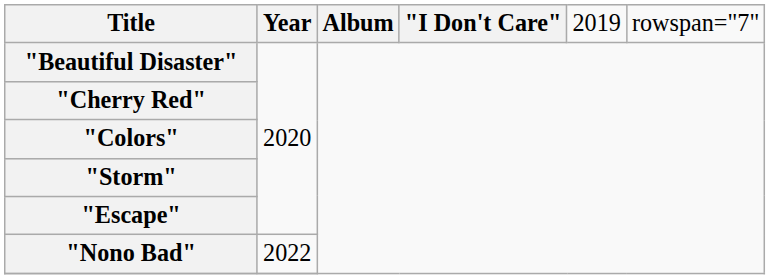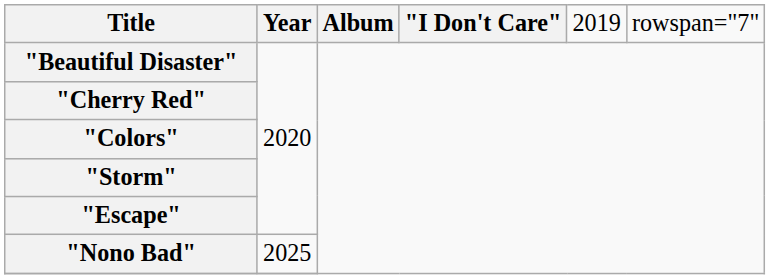(287, 253) 2022 -> (287, 253) 2025
